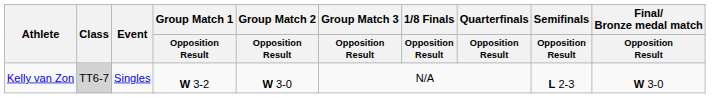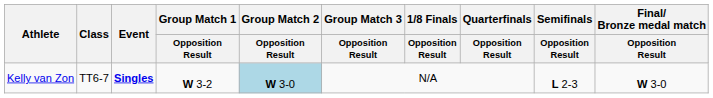(94, 78) lightgrey background -> (94, 78) no background
(132, 78) normal -> (134, 78) bold
(277, 85) no background -> (280, 85) lightblue background
